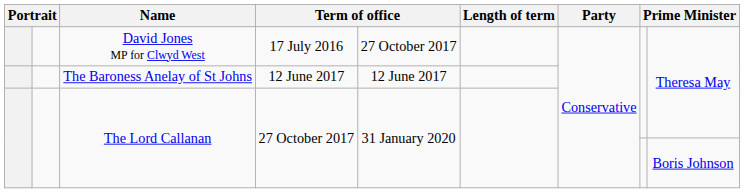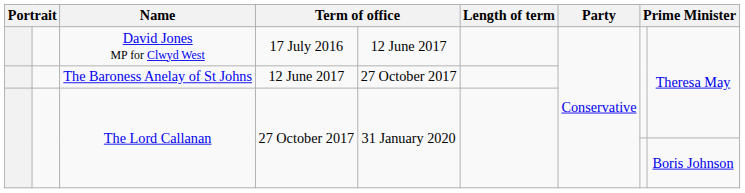(409, 46) 27 October 2017 -> (409, 46) 12 June 2017
(409, 76) 12 June 2017 -> (409, 76) 27 October 2017
